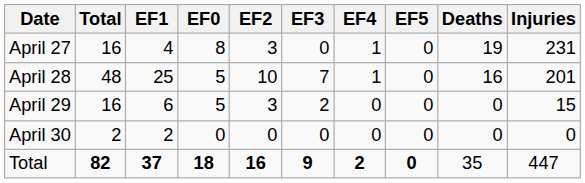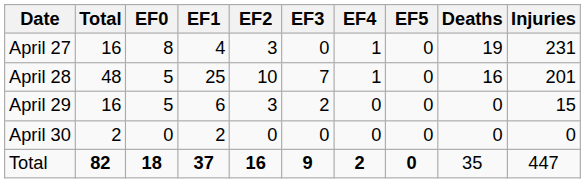columns swapped: (204, 18) <-> (152, 18)
